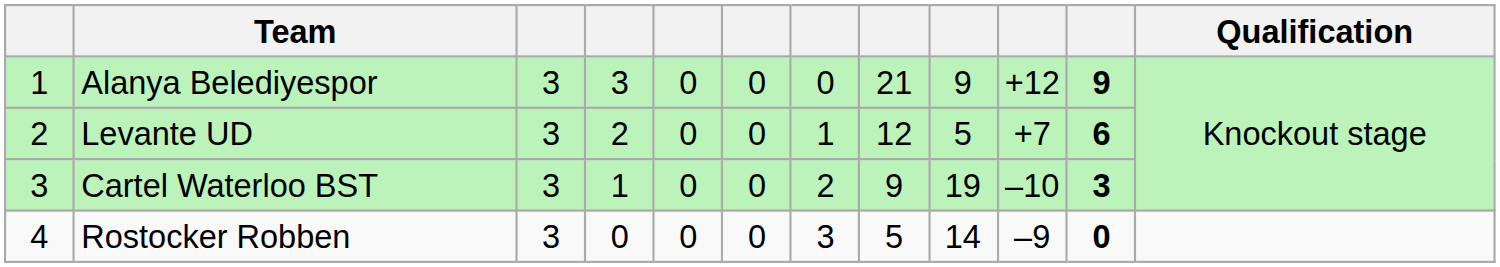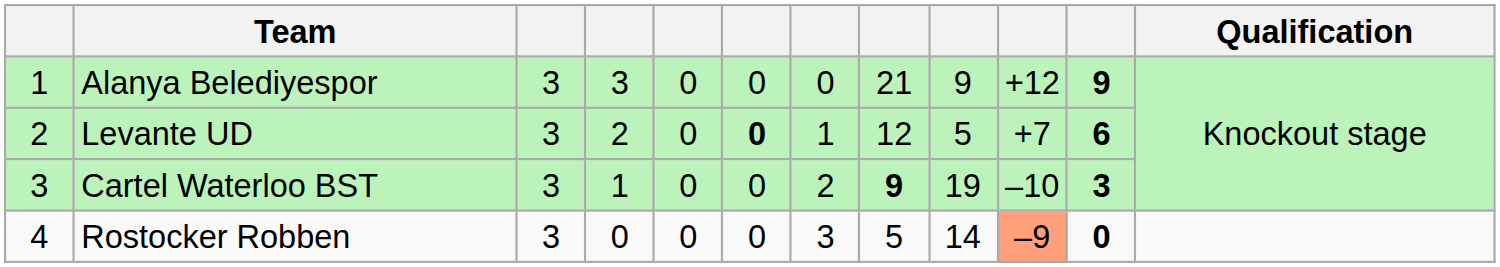(757, 134) normal -> (757, 134) bold
(894, 185) normal -> (894, 185) bold
(1032, 237) no background -> (1032, 237) lightsalmon background
